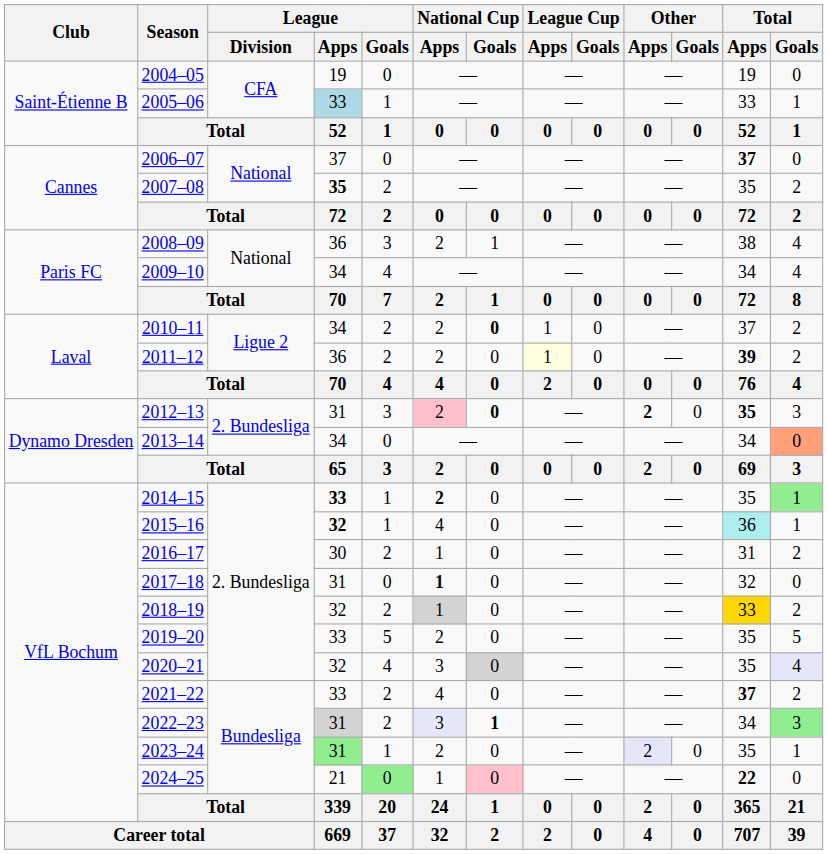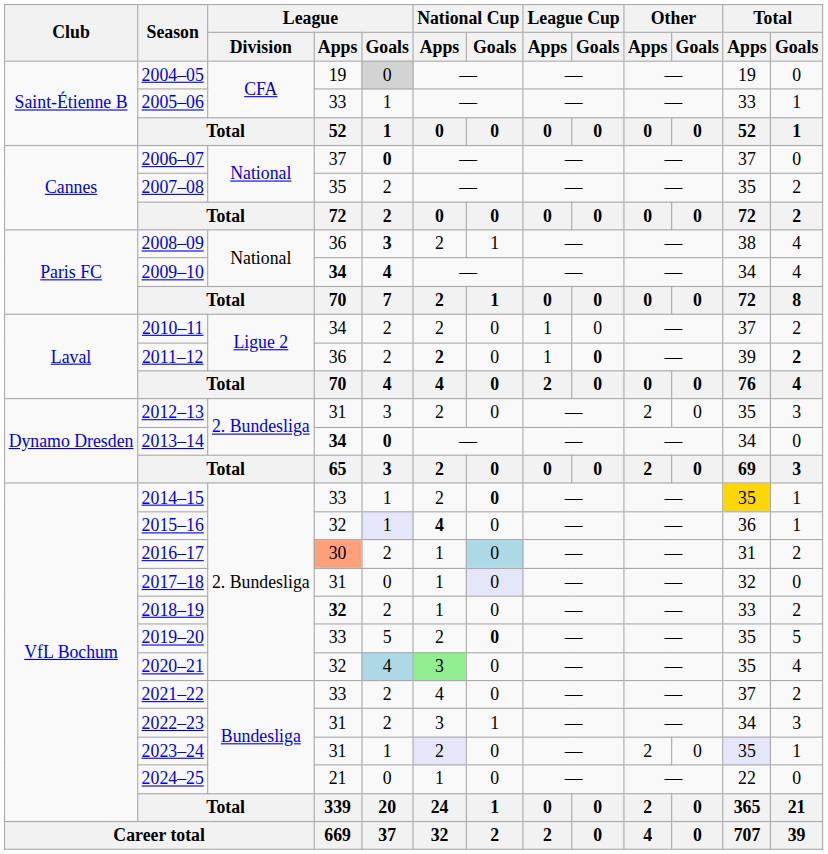(387, 74) no background -> (387, 74) lightgrey background
(338, 103) lightblue background -> (338, 103) no background
(387, 159) normal -> (387, 159) bold
(747, 159) bold -> (747, 159) normal
(338, 187) bold -> (338, 187) normal
(387, 243) normal -> (387, 243) bold
(338, 272) normal -> (338, 272) bold
(387, 272) normal -> (387, 272) bold
(495, 328) bold -> (495, 328) normal
(440, 356) normal -> (440, 356) bold
(547, 356) lightyellow background -> (547, 356) no background
(598, 356) normal -> (598, 356) bold
(747, 356) bold -> (747, 356) normal
(797, 356) normal -> (797, 356) bold
(440, 412) pink background -> (440, 412) no background
(495, 412) bold -> (495, 412) normal
(648, 412) bold -> (648, 412) normal
(747, 412) bold -> (747, 412) normal
(338, 441) normal -> (338, 441) bold
(387, 441) normal -> (387, 441) bold
(797, 441) lightsalmon background -> (797, 441) no background
(338, 497) bold -> (338, 497) normal
(440, 497) bold -> (440, 497) normal
(495, 497) normal -> (495, 497) bold
(747, 497) no background -> (747, 497) gold background
(797, 497) lightgreen background -> (797, 497) no background
(338, 525) bold -> (338, 525) normal
(387, 525) no background -> (387, 525) lavender background
(440, 525) normal -> (440, 525) bold
(747, 525) paleturquoise background -> (747, 525) no background
(338, 553) no background -> (338, 553) lightsalmon background
(495, 553) no background -> (495, 553) lightblue background
(440, 581) bold -> (440, 581) normal
(495, 581) no background -> (495, 581) lavender background
(338, 610) normal -> (338, 610) bold
(440, 610) lightgrey background -> (440, 610) no background
(747, 610) gold background -> (747, 610) no background
(495, 638) normal -> (495, 638) bold
(387, 666) no background -> (387, 666) lightblue background
(440, 666) no background -> (440, 666) lightgreen background
(495, 666) lightgrey background -> (495, 666) no background
(797, 666) lavender background -> (797, 666) no background
(747, 694) bold -> (747, 694) normal
(338, 722) lightgrey background -> (338, 722) no background
(440, 722) lavender background -> (440, 722) no background
(495, 722) bold -> (495, 722) normal
(797, 722) lightgreen background -> (797, 722) no background
(338, 750) lightgreen background -> (338, 750) no background
(440, 750) no background -> (440, 750) lavender background
(648, 750) lavender background -> (648, 750) no background
(747, 750) no background -> (747, 750) lavender background
(387, 779) lightgreen background -> (387, 779) no background
(495, 779) pink background -> (495, 779) no background
(747, 779) bold -> (747, 779) normal
